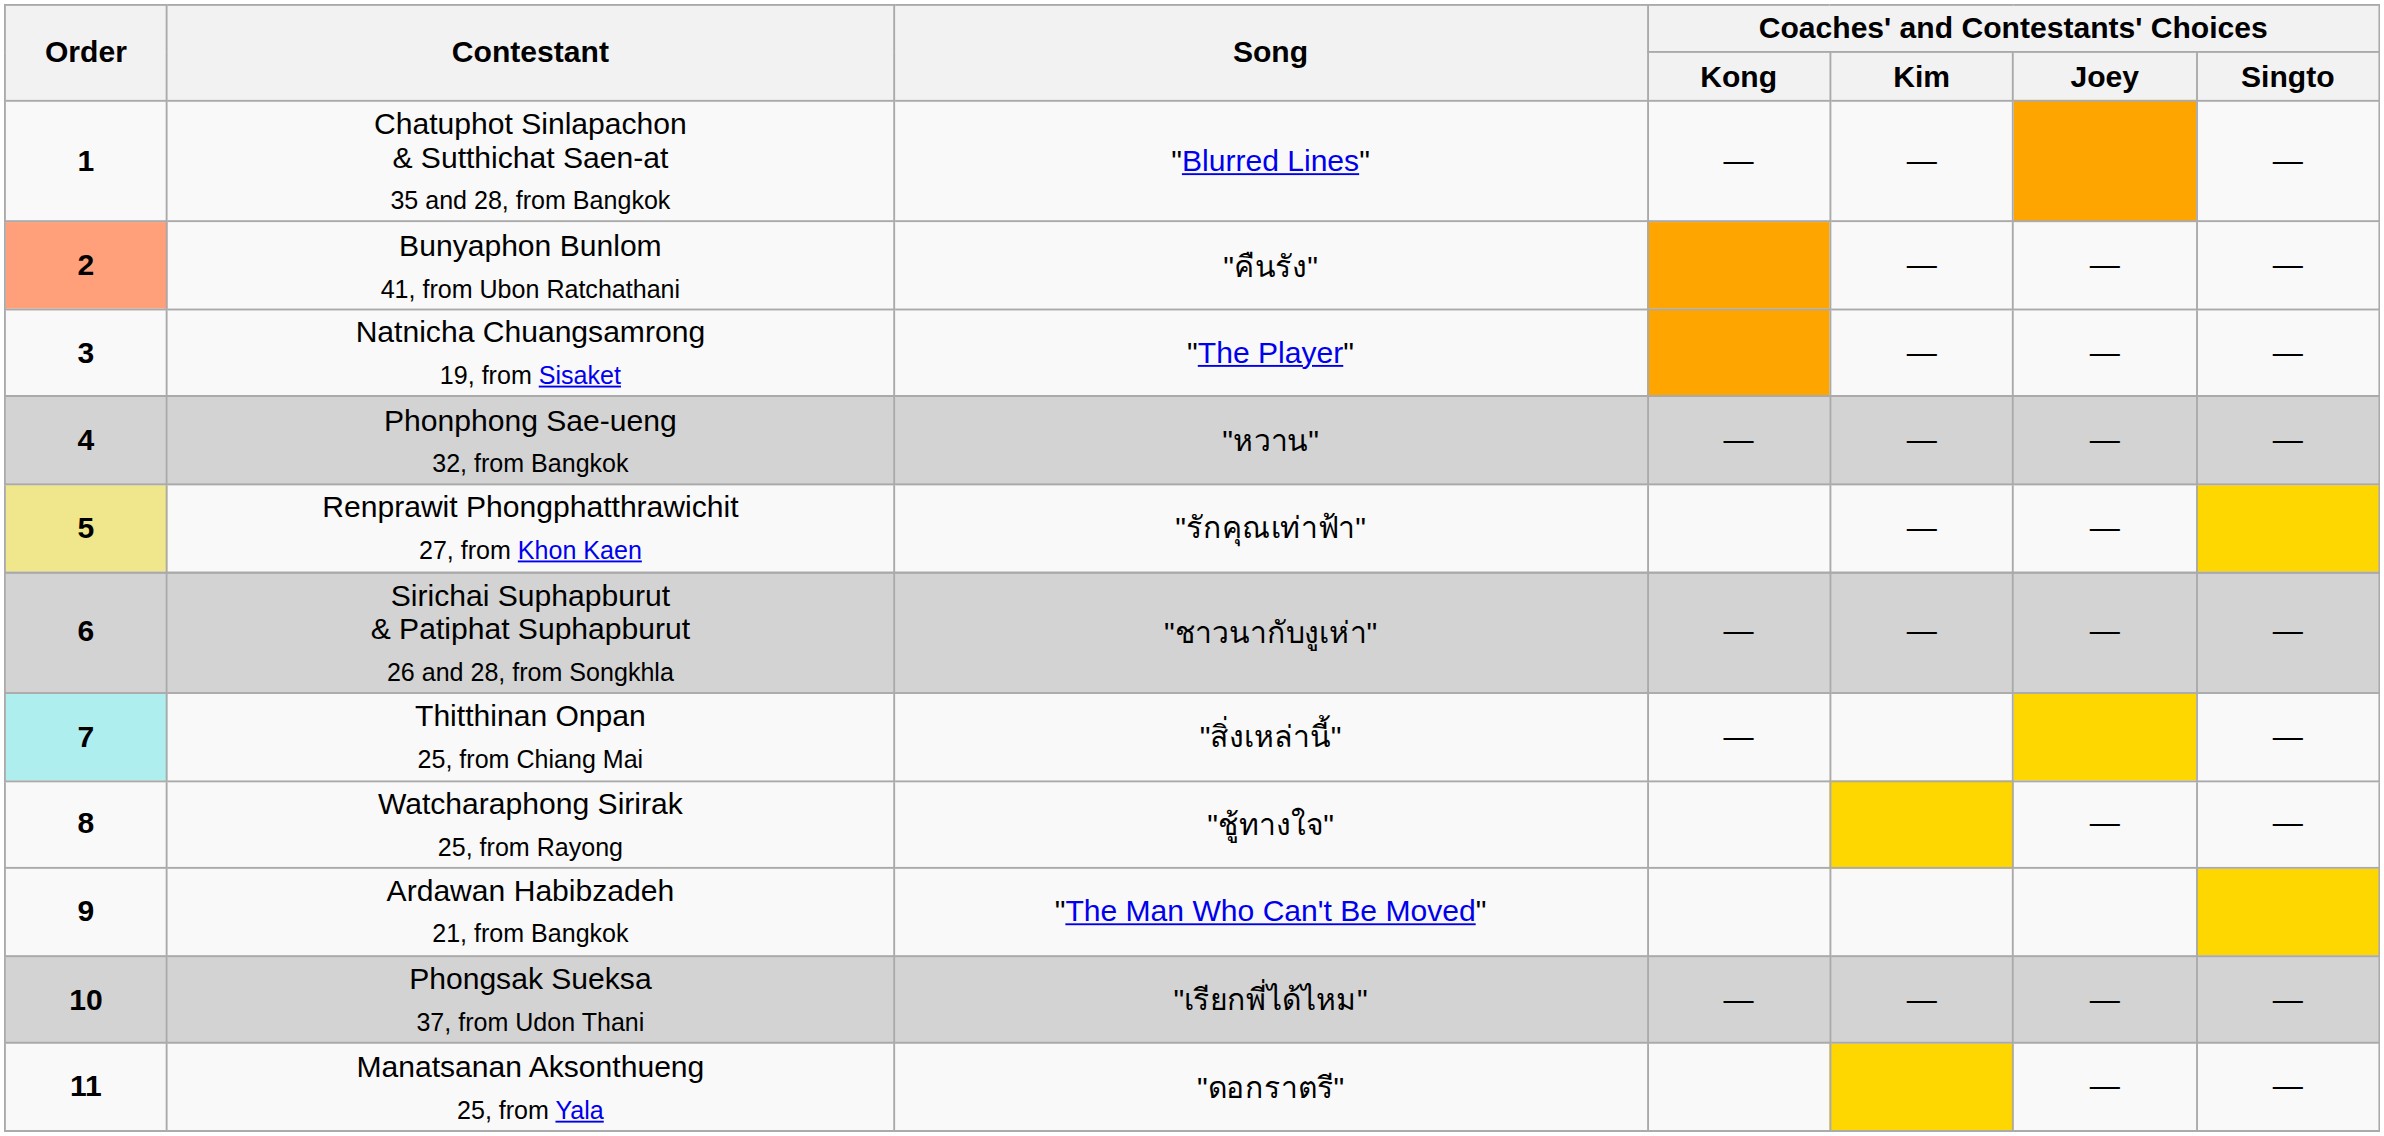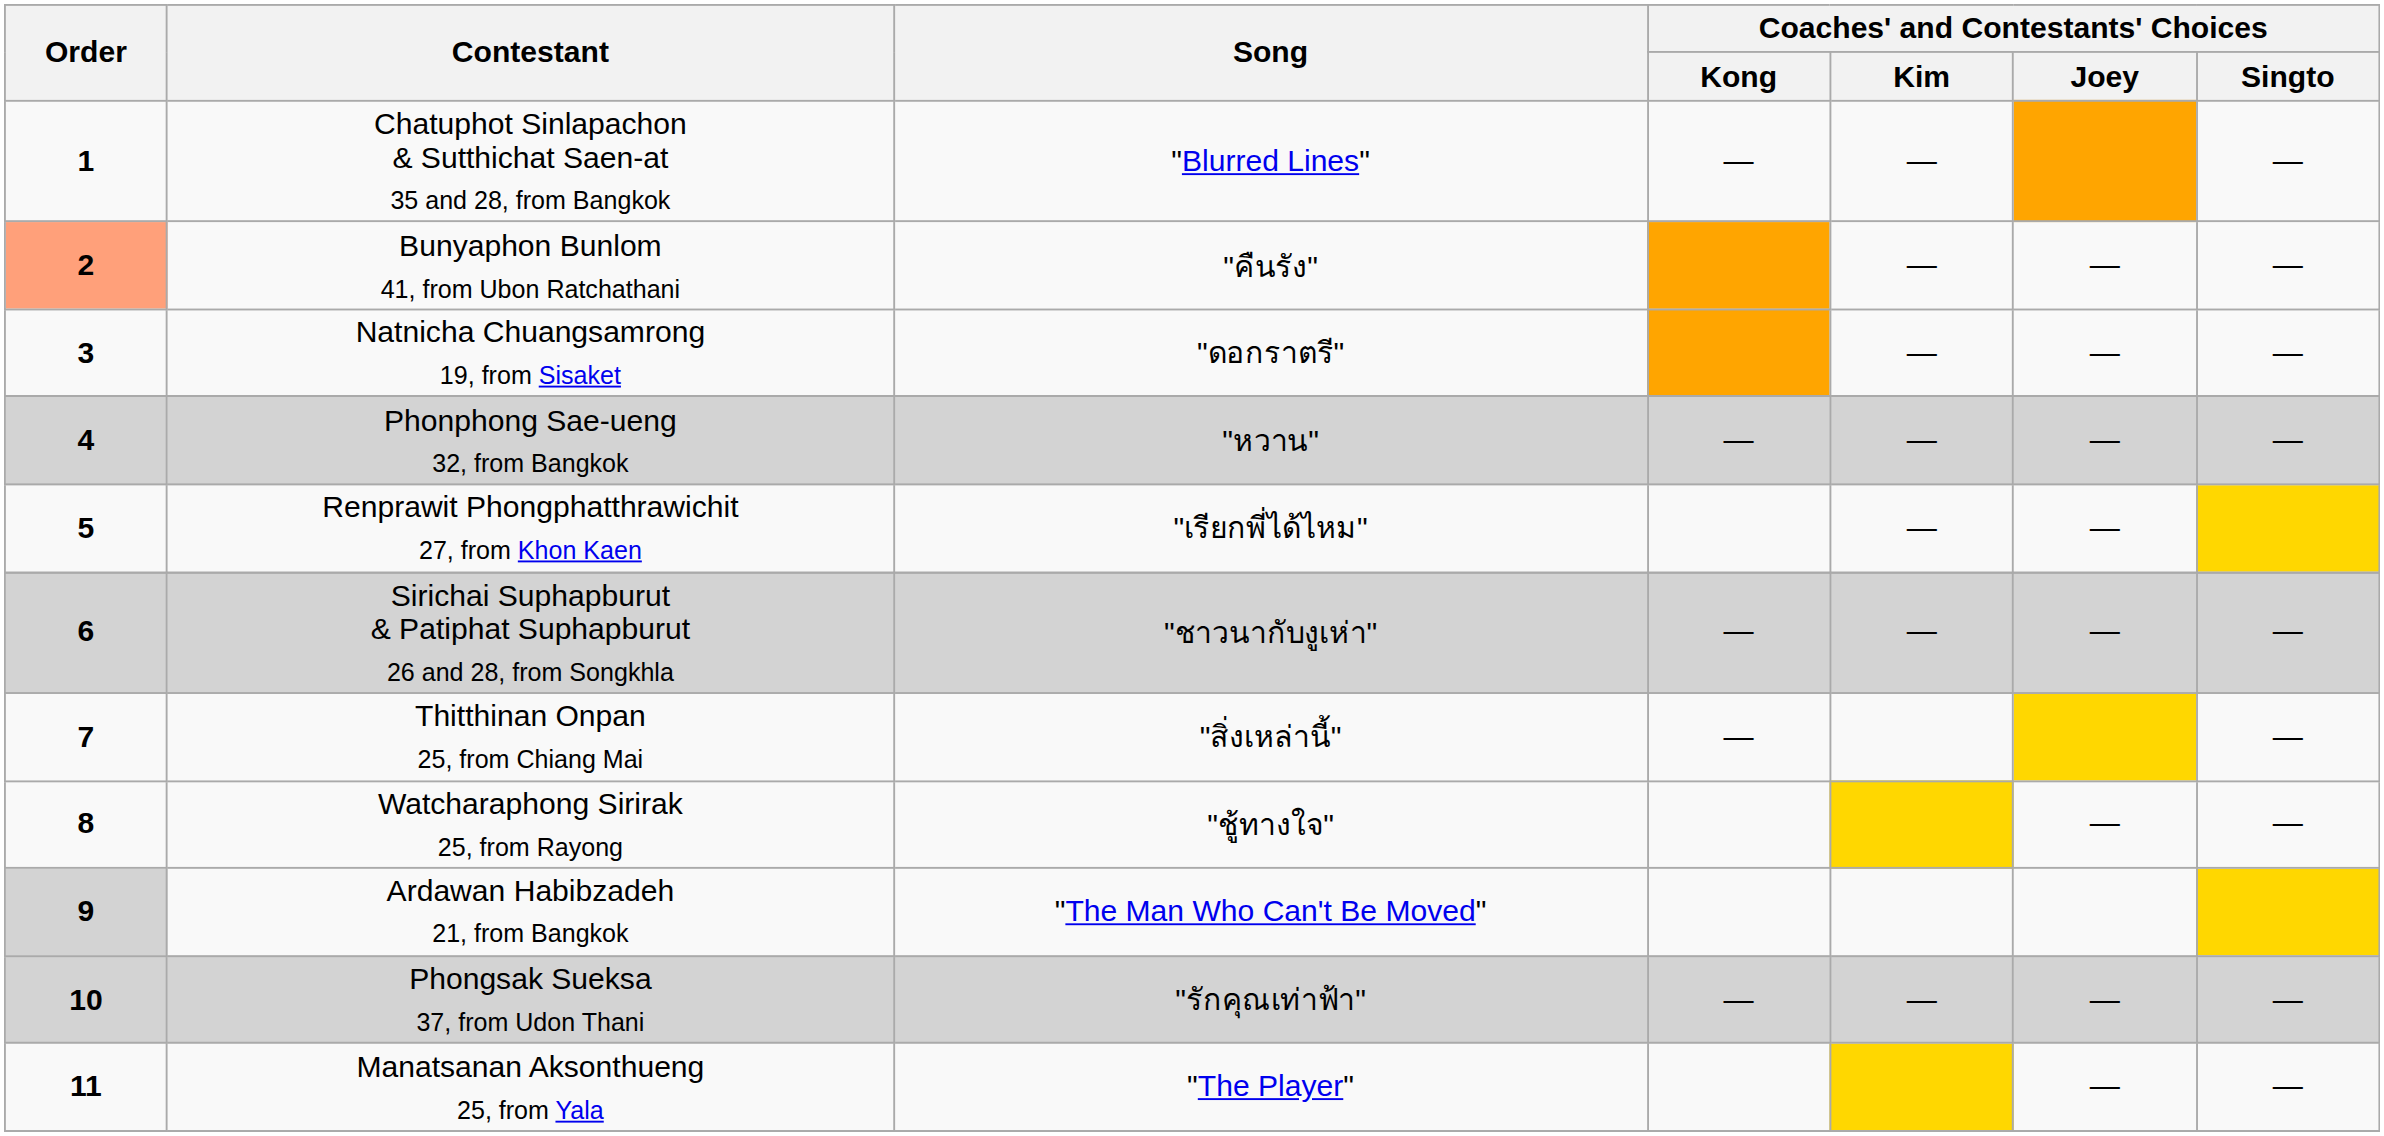(1271, 352) "The Player" -> (1271, 353) "ดอกราตรี"
(86, 527) khaki background -> (86, 527) no background
(1271, 528) "รักคุณเท่าฟ้า" -> (1271, 528) "เรียกพี่ได้ไหม"
(86, 736) paleturquoise background -> (86, 736) no background
(86, 911) no background -> (86, 911) lightgrey background
(1271, 1000) "เรียกพี่ได้ไหม" -> (1271, 1000) "รักคุณเท่าฟ้า"
(1271, 1087) "ดอกราตรี" -> (1271, 1086) "The Player"
